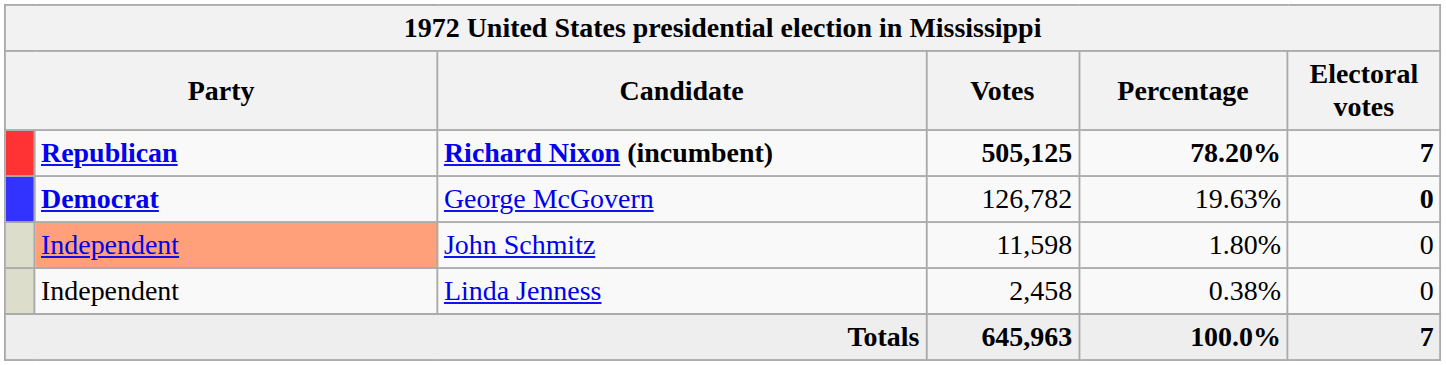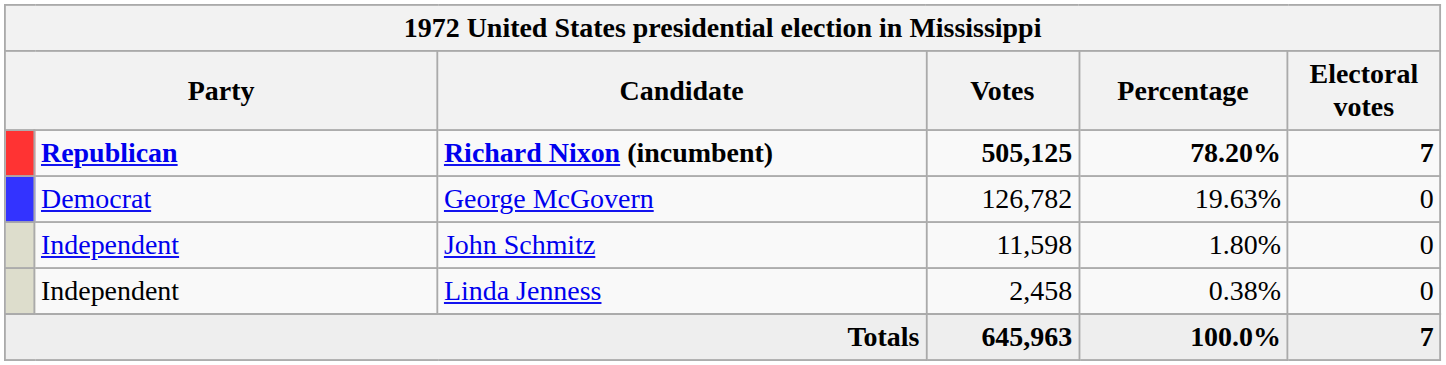(100, 199) bold -> (96, 199) normal
(1427, 199) bold -> (1427, 199) normal
(110, 245) lightsalmon background -> (110, 245) no background
